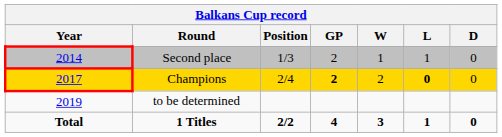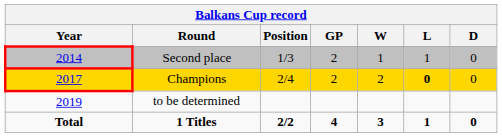(334, 79) bold -> (334, 79) normal
